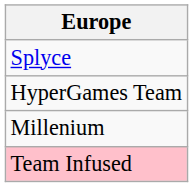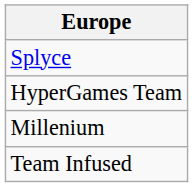(71, 163) pink background -> (71, 163) no background
